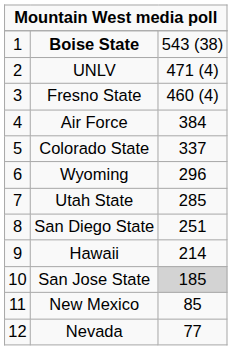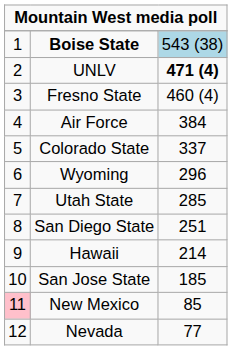(193, 44) no background -> (193, 44) lightblue background
(193, 70) normal -> (193, 70) bold
(193, 279) lightgrey background -> (193, 279) no background
(17, 305) no background -> (17, 305) pink background
